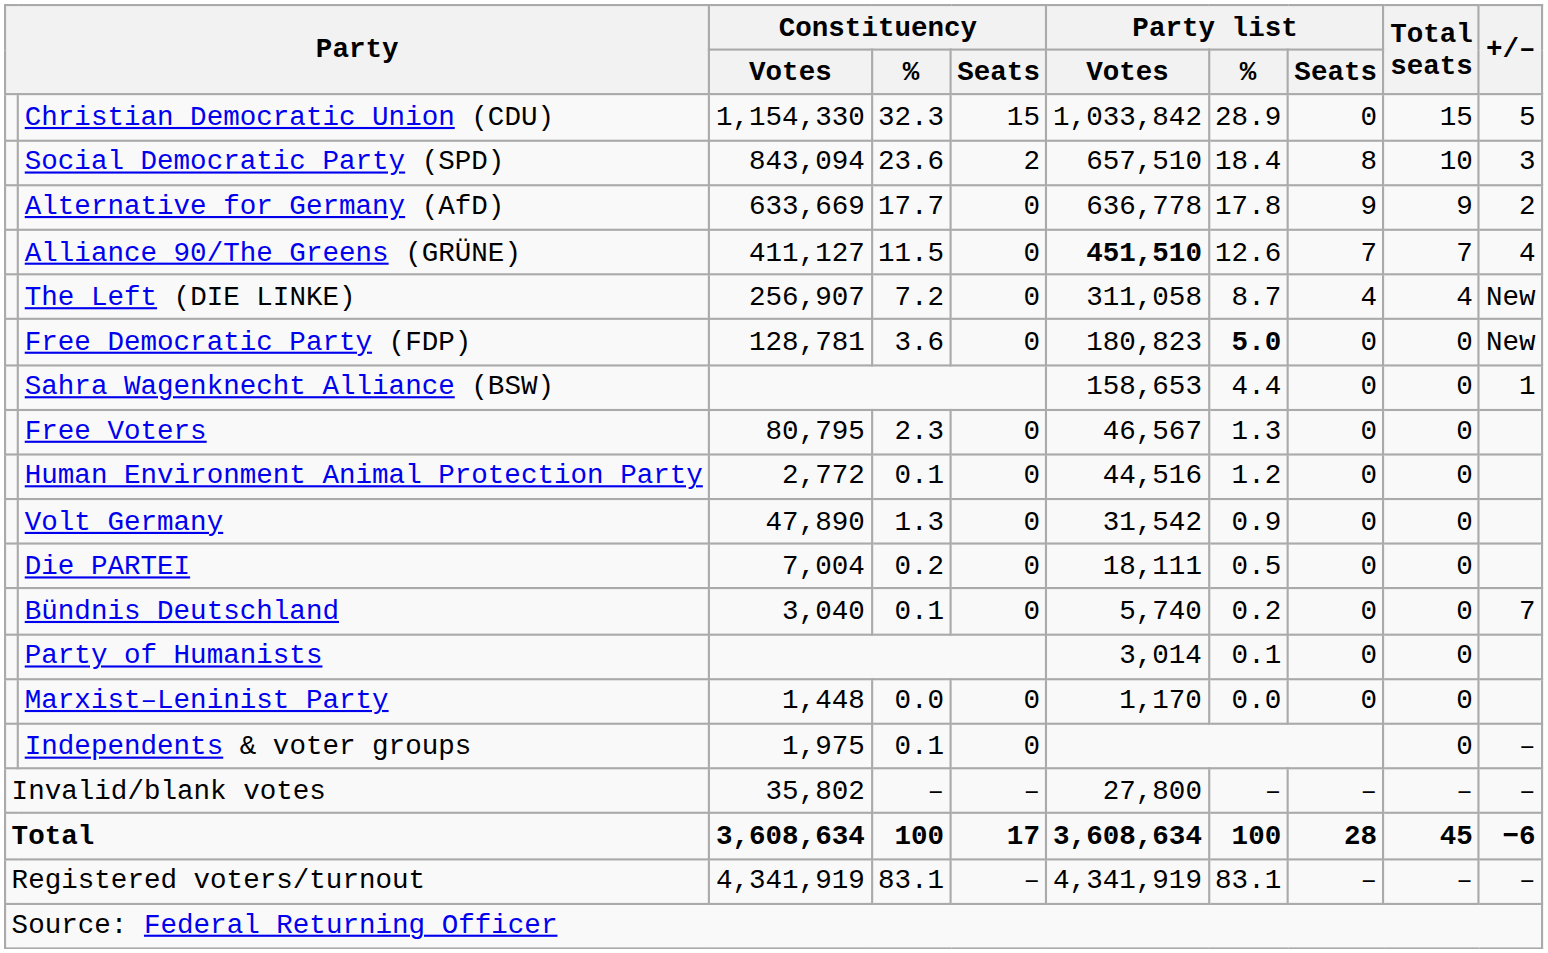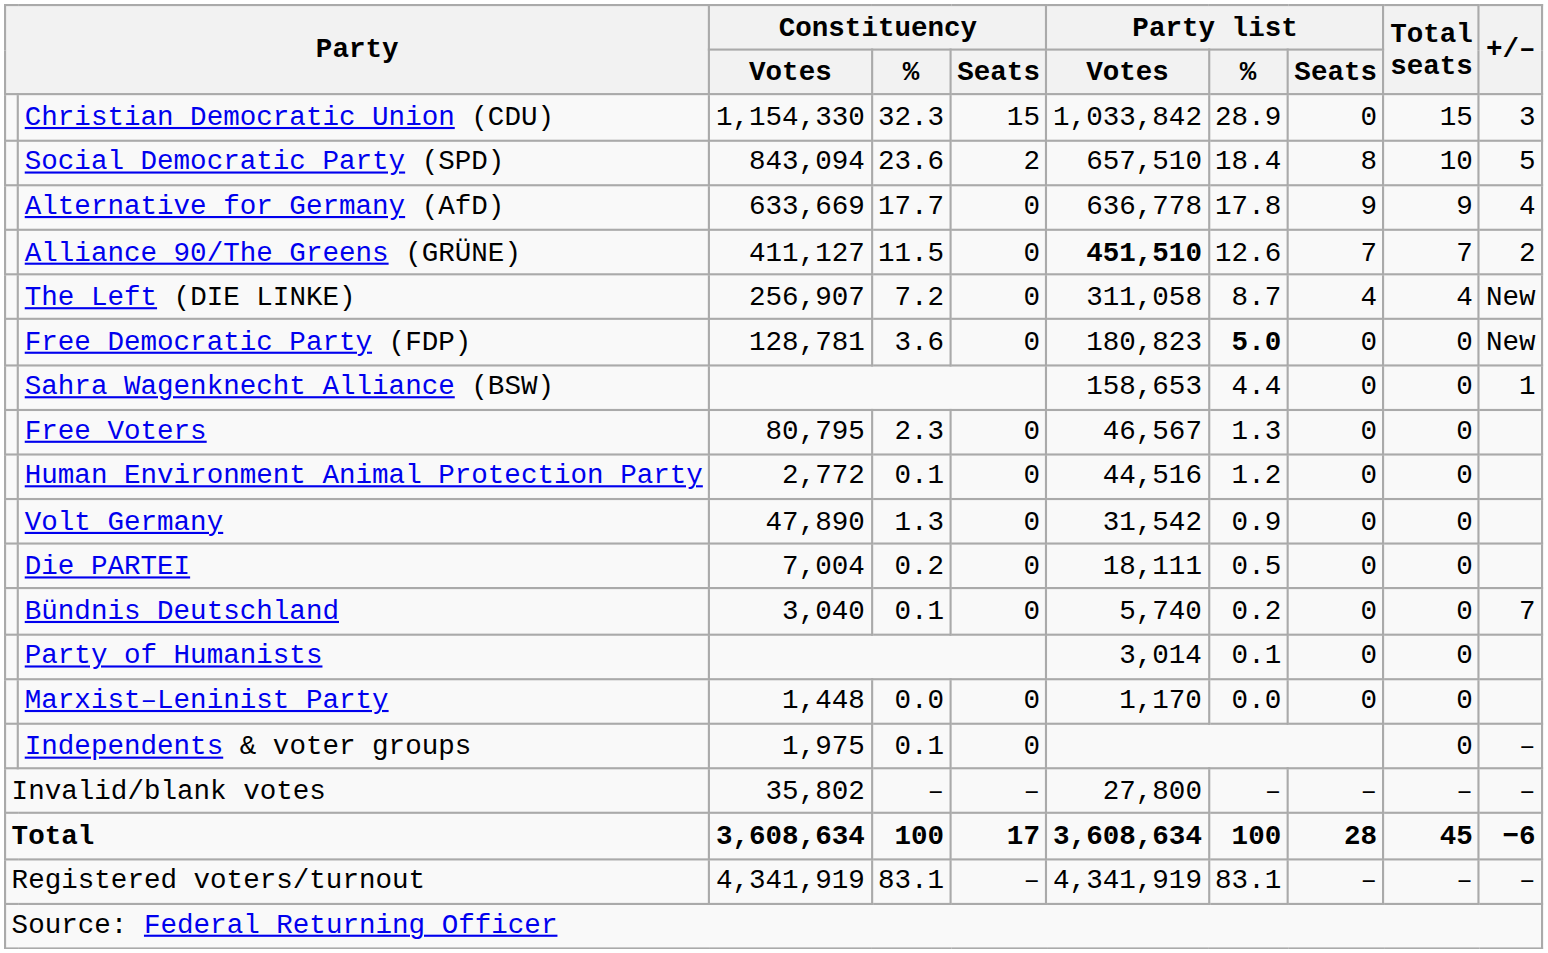(1527, 117) 5 -> (1527, 117) 3
(1527, 162) 3 -> (1527, 162) 5
(1527, 207) 2 -> (1527, 207) 4
(1527, 252) 4 -> (1527, 252) 2
